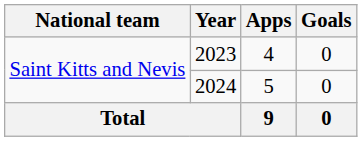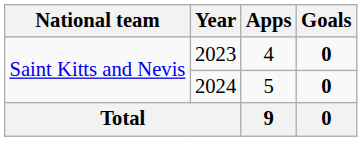(326, 53) normal -> (326, 53) bold
(326, 86) normal -> (326, 86) bold
